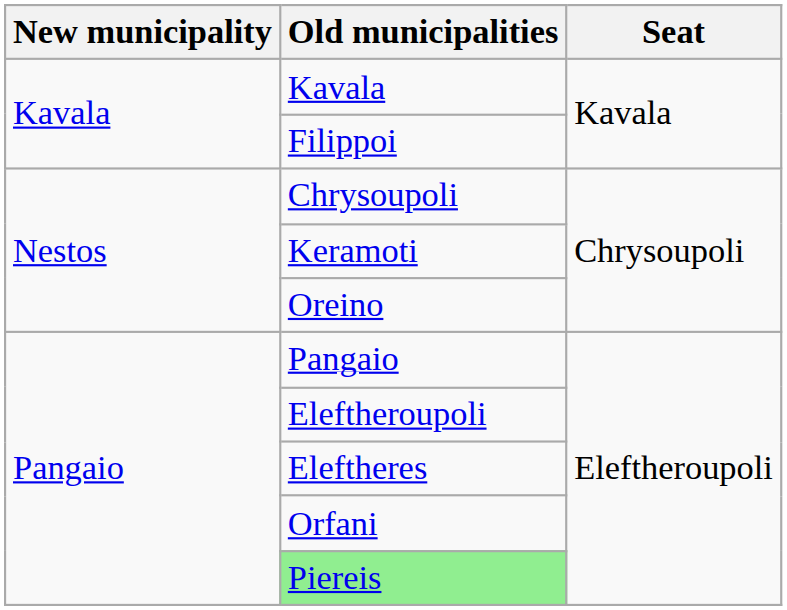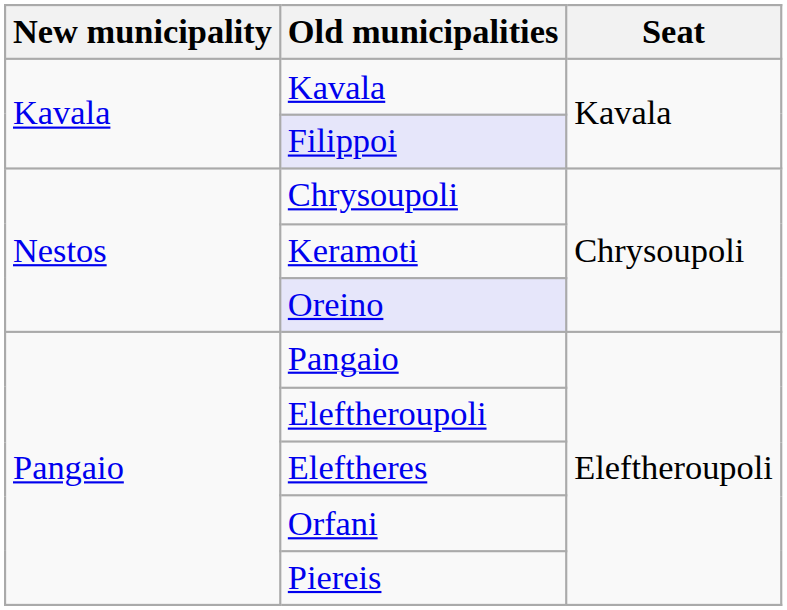(342, 140) no background -> (342, 140) lavender background
(336, 304) no background -> (336, 304) lavender background
(335, 577) lightgreen background -> (335, 577) no background
